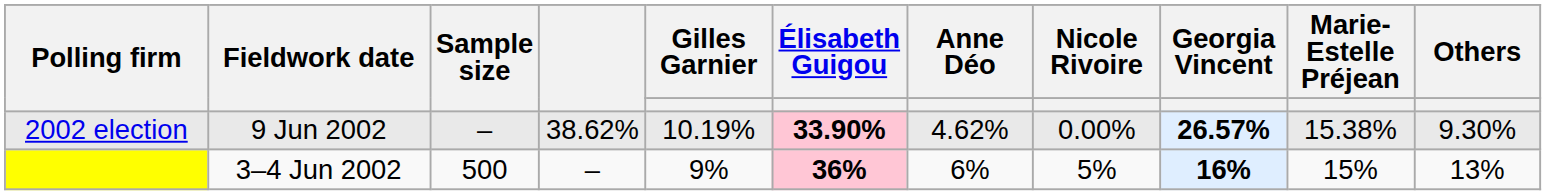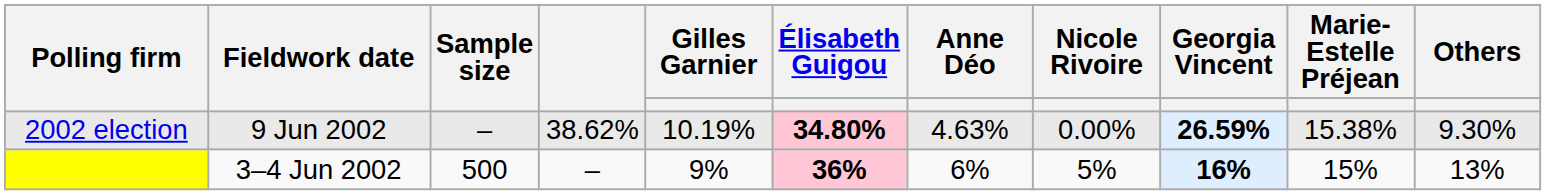(839, 131) 33.90% -> (839, 131) 34.80%
(970, 131) 4.62% -> (970, 131) 4.63%
(1224, 131) 26.57% -> (1224, 131) 26.59%
